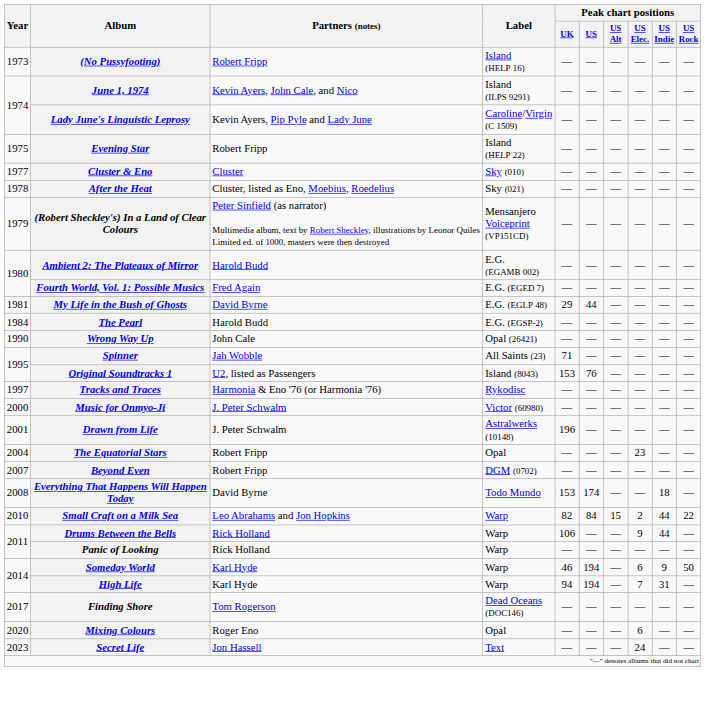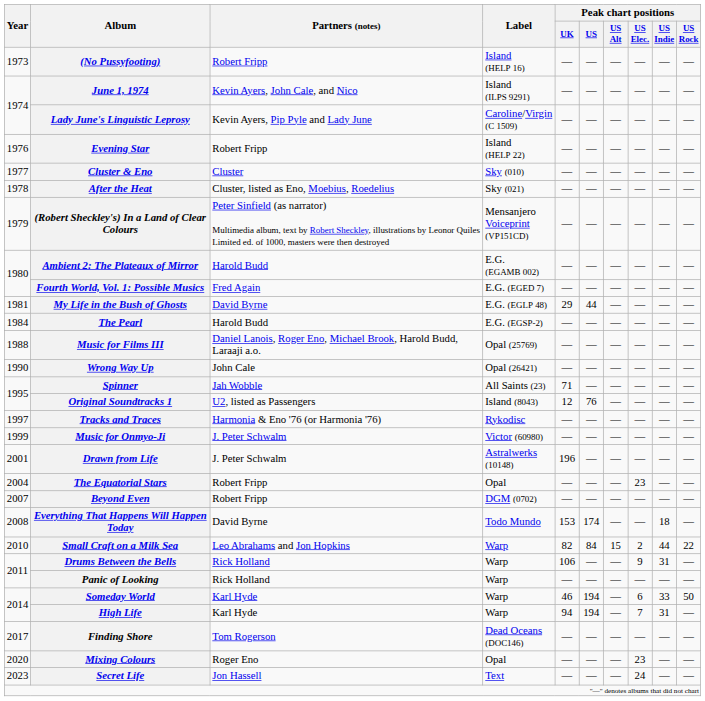(18, 148) 1975 -> (18, 148) 1976
+ row: (120, 345)
(567, 373) 153 -> (567, 402) 12
(18, 407) 2000 -> (18, 436) 1999
(664, 533) 44 -> (664, 562) 31
(664, 567) 9 -> (664, 596) 33
(640, 630) 6 -> (640, 659) 23
